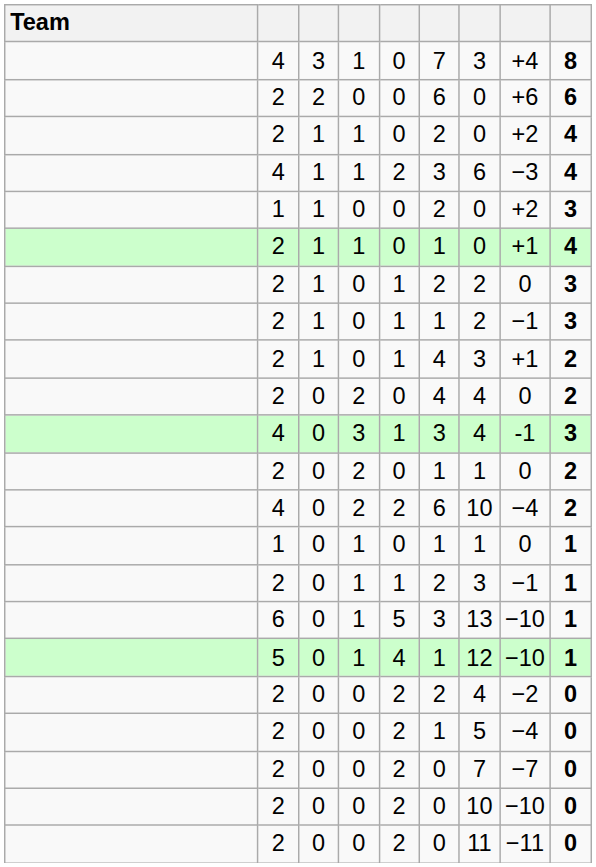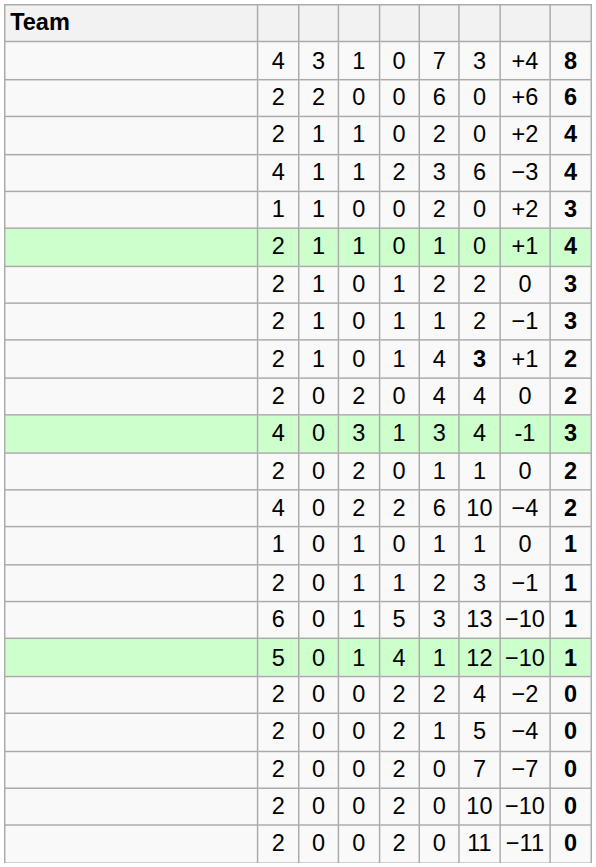(479, 358) normal -> (479, 358) bold
